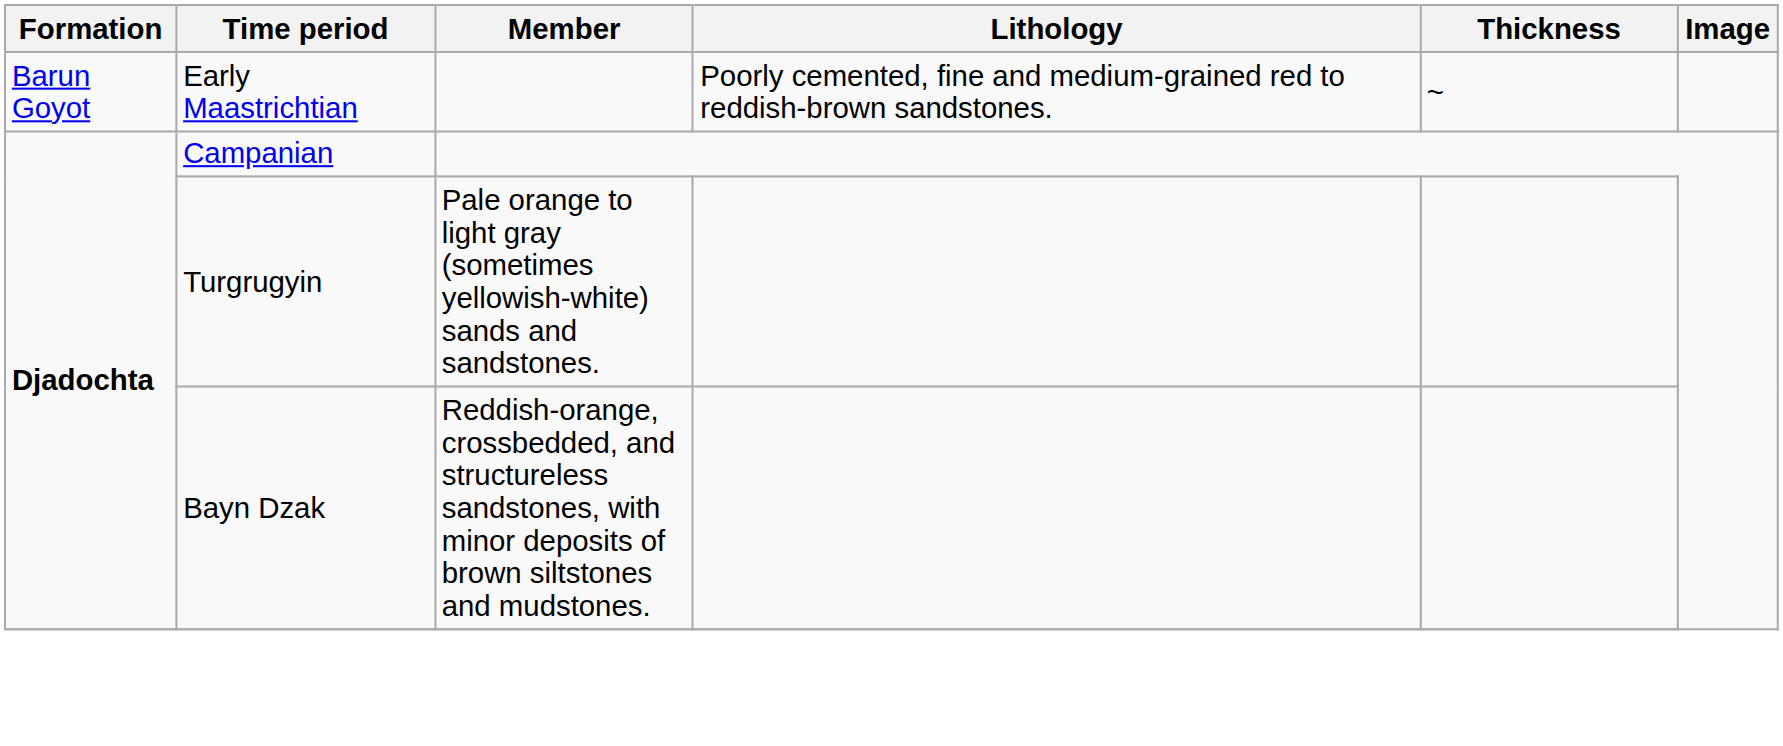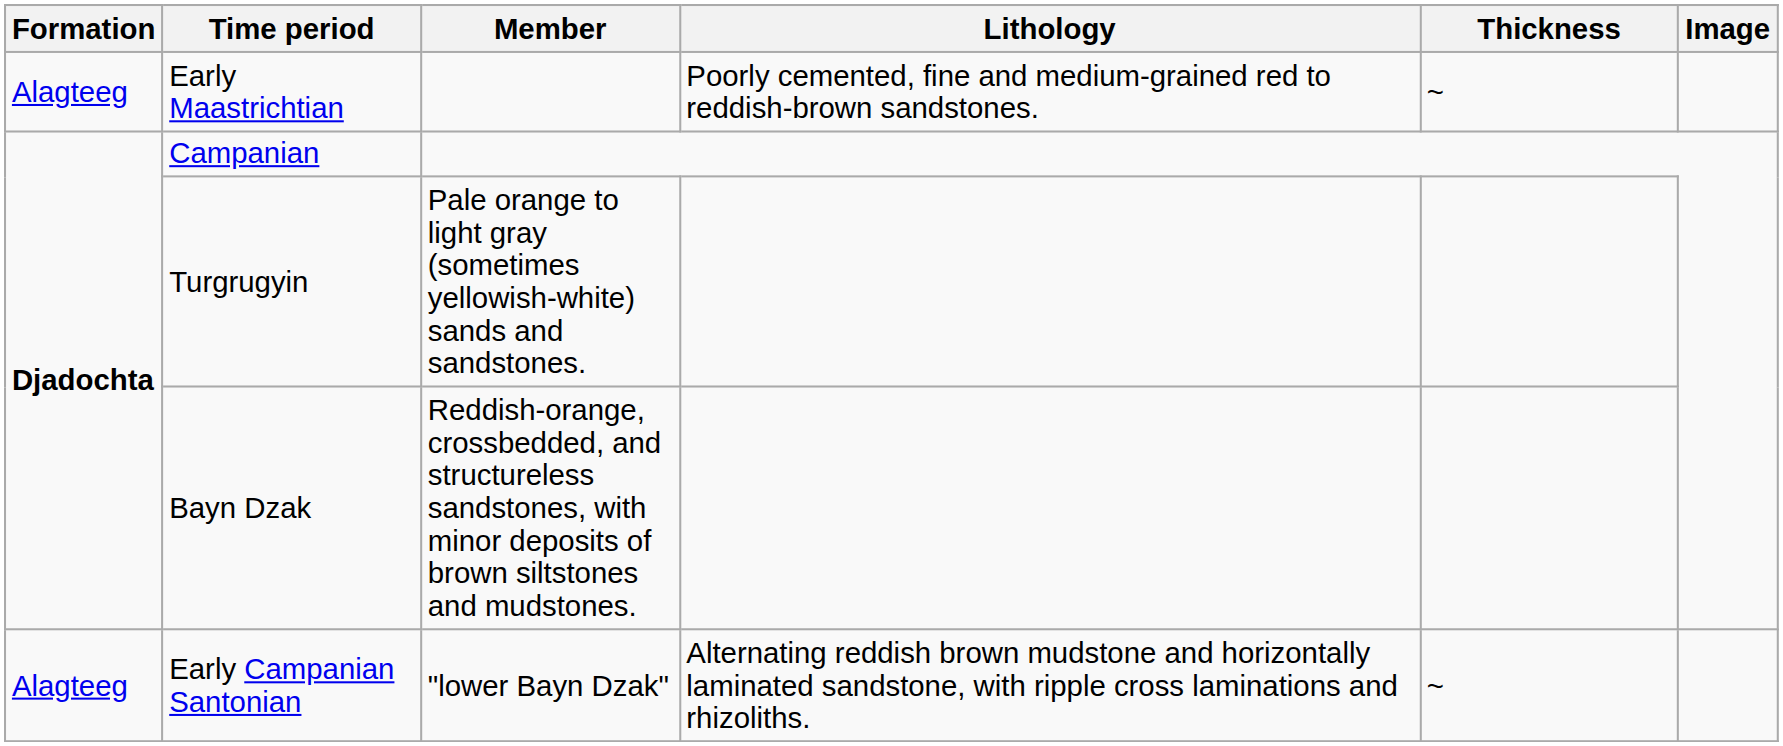(51, 91) Barun Goyot -> (70, 91) Alagteeg
+ row: (282, 685)
